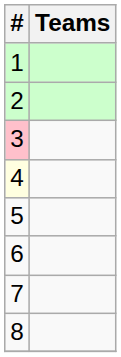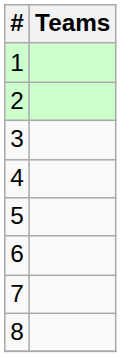(17, 139) pink background -> (17, 139) no background
(17, 178) lightyellow background -> (17, 178) no background
